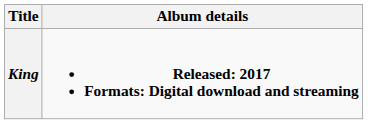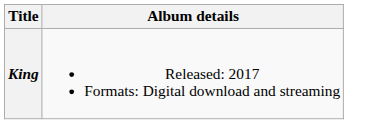(202, 82) bold -> (193, 82) normal
